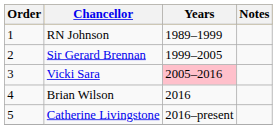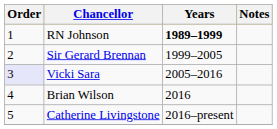(194, 34) normal -> (194, 34) bold
(10, 74) no background -> (10, 74) lavender background
(194, 74) pink background -> (194, 74) no background
